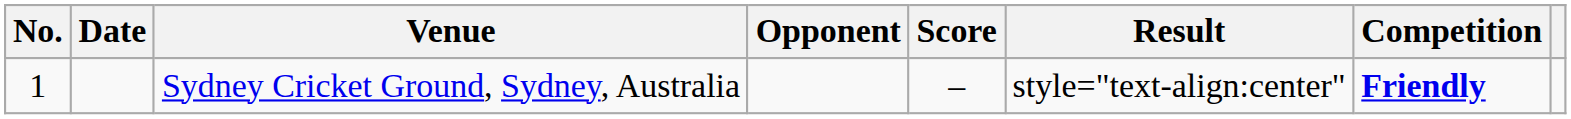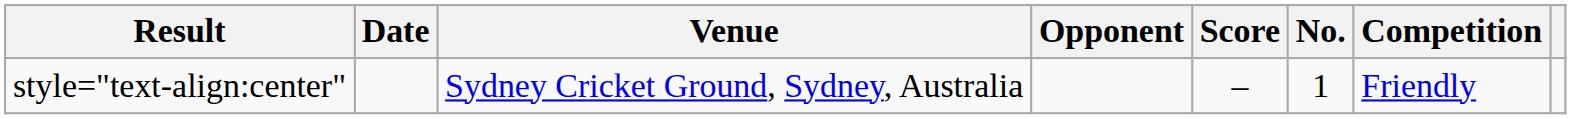columns swapped: (38, 31) <-> (1179, 31)
(1423, 85) bold -> (1419, 85) normal
